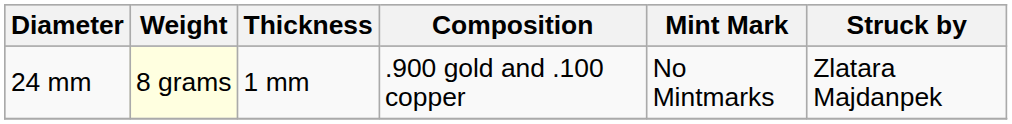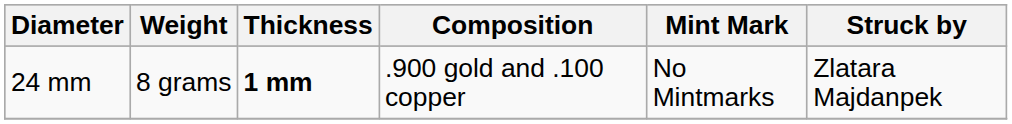(184, 82) lightyellow background -> (184, 82) no background
(277, 82) normal -> (278, 82) bold
